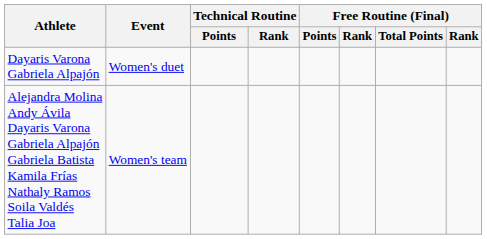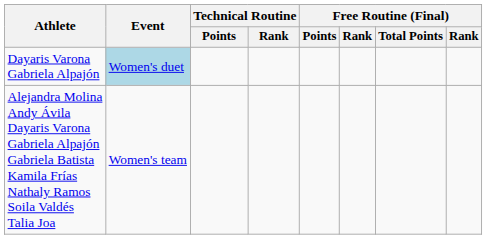(146, 66) no background -> (146, 66) lightblue background
